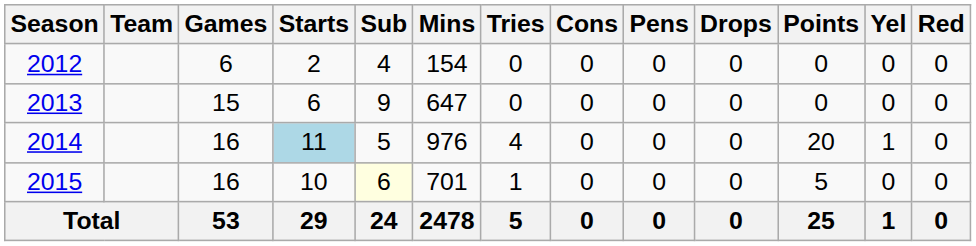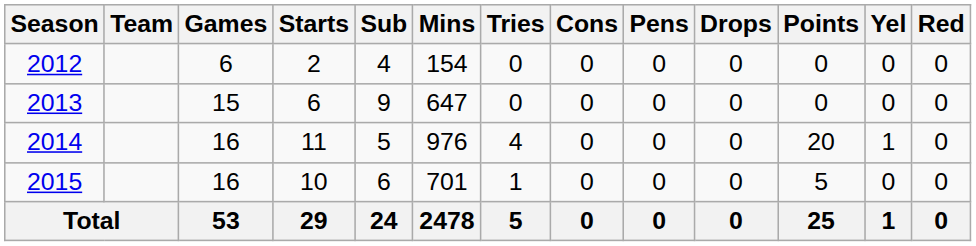(314, 142) lightblue background -> (314, 142) no background
(384, 181) lightyellow background -> (384, 181) no background
